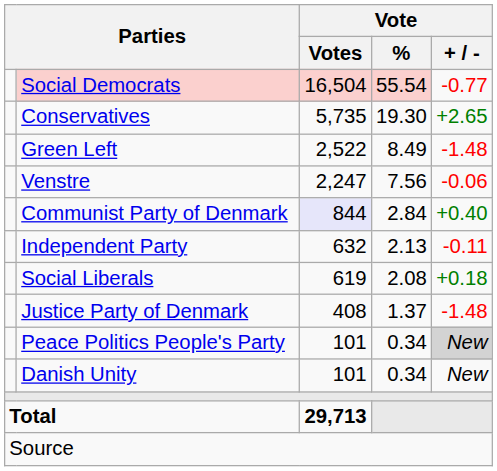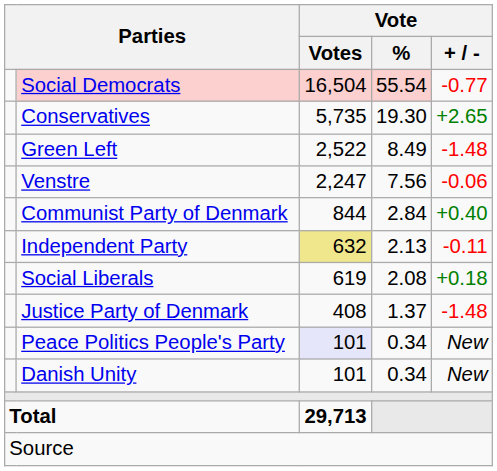(350, 213) lavender background -> (350, 213) no background
(350, 246) no background -> (350, 246) khaki background
(350, 342) no background -> (350, 342) lavender background
(467, 342) lightgrey background -> (467, 342) no background
